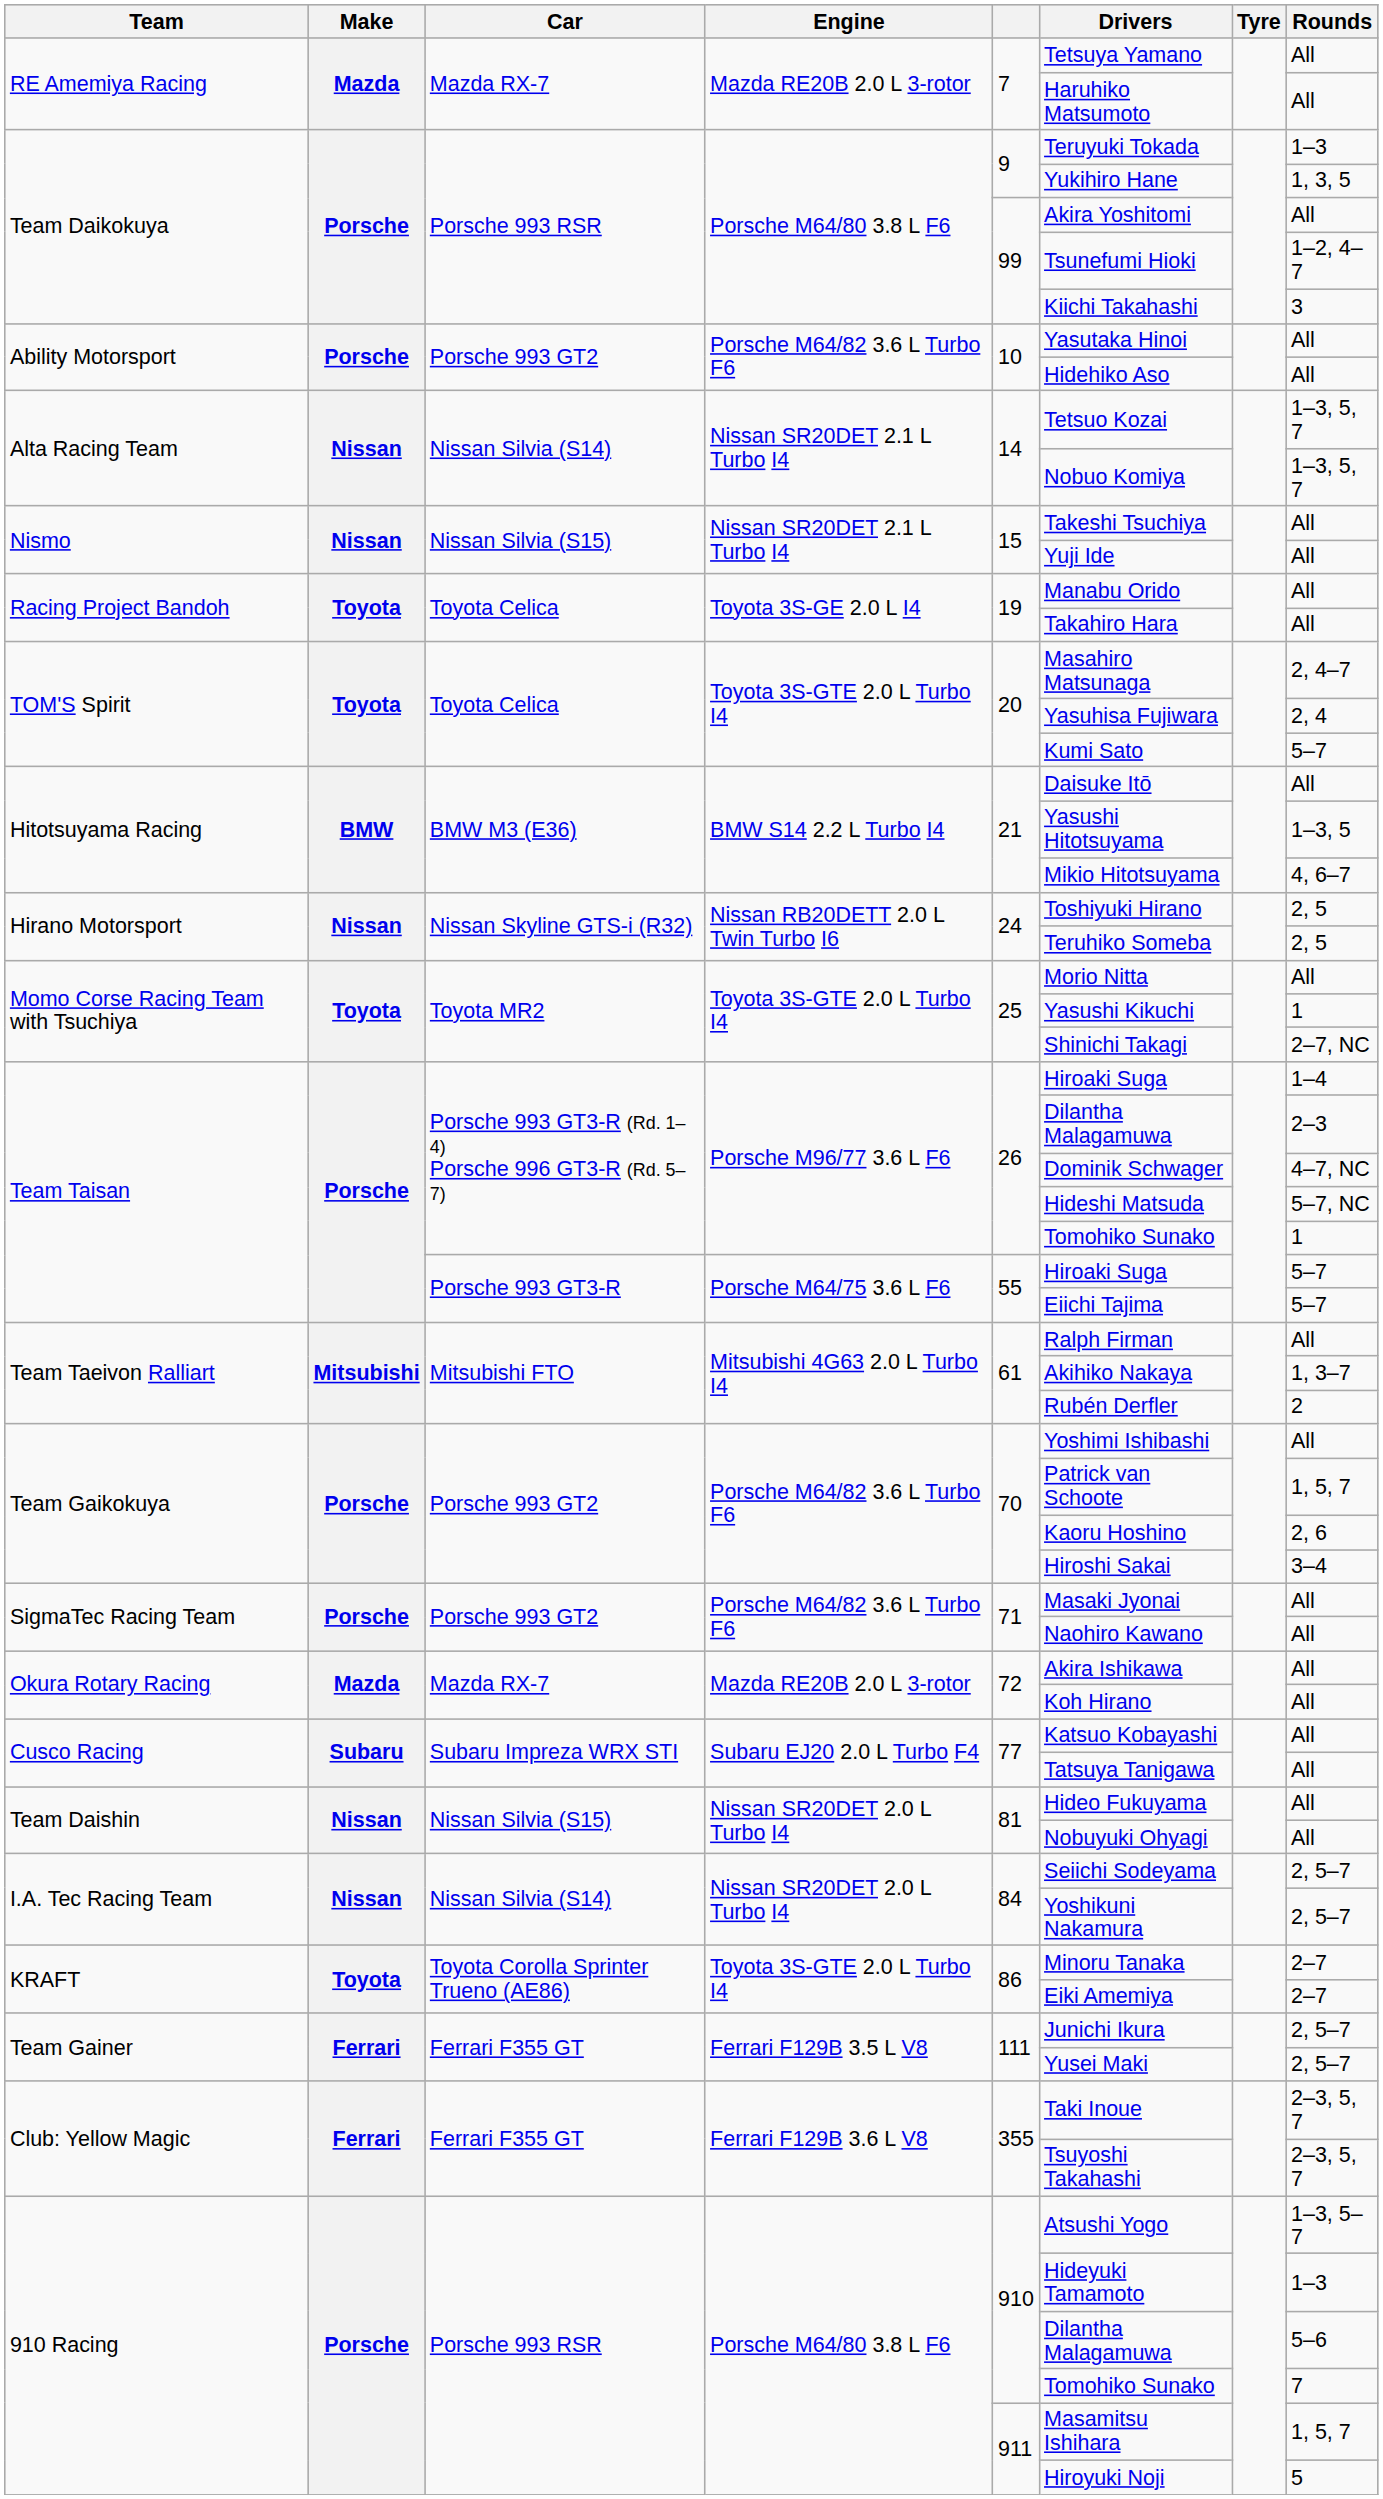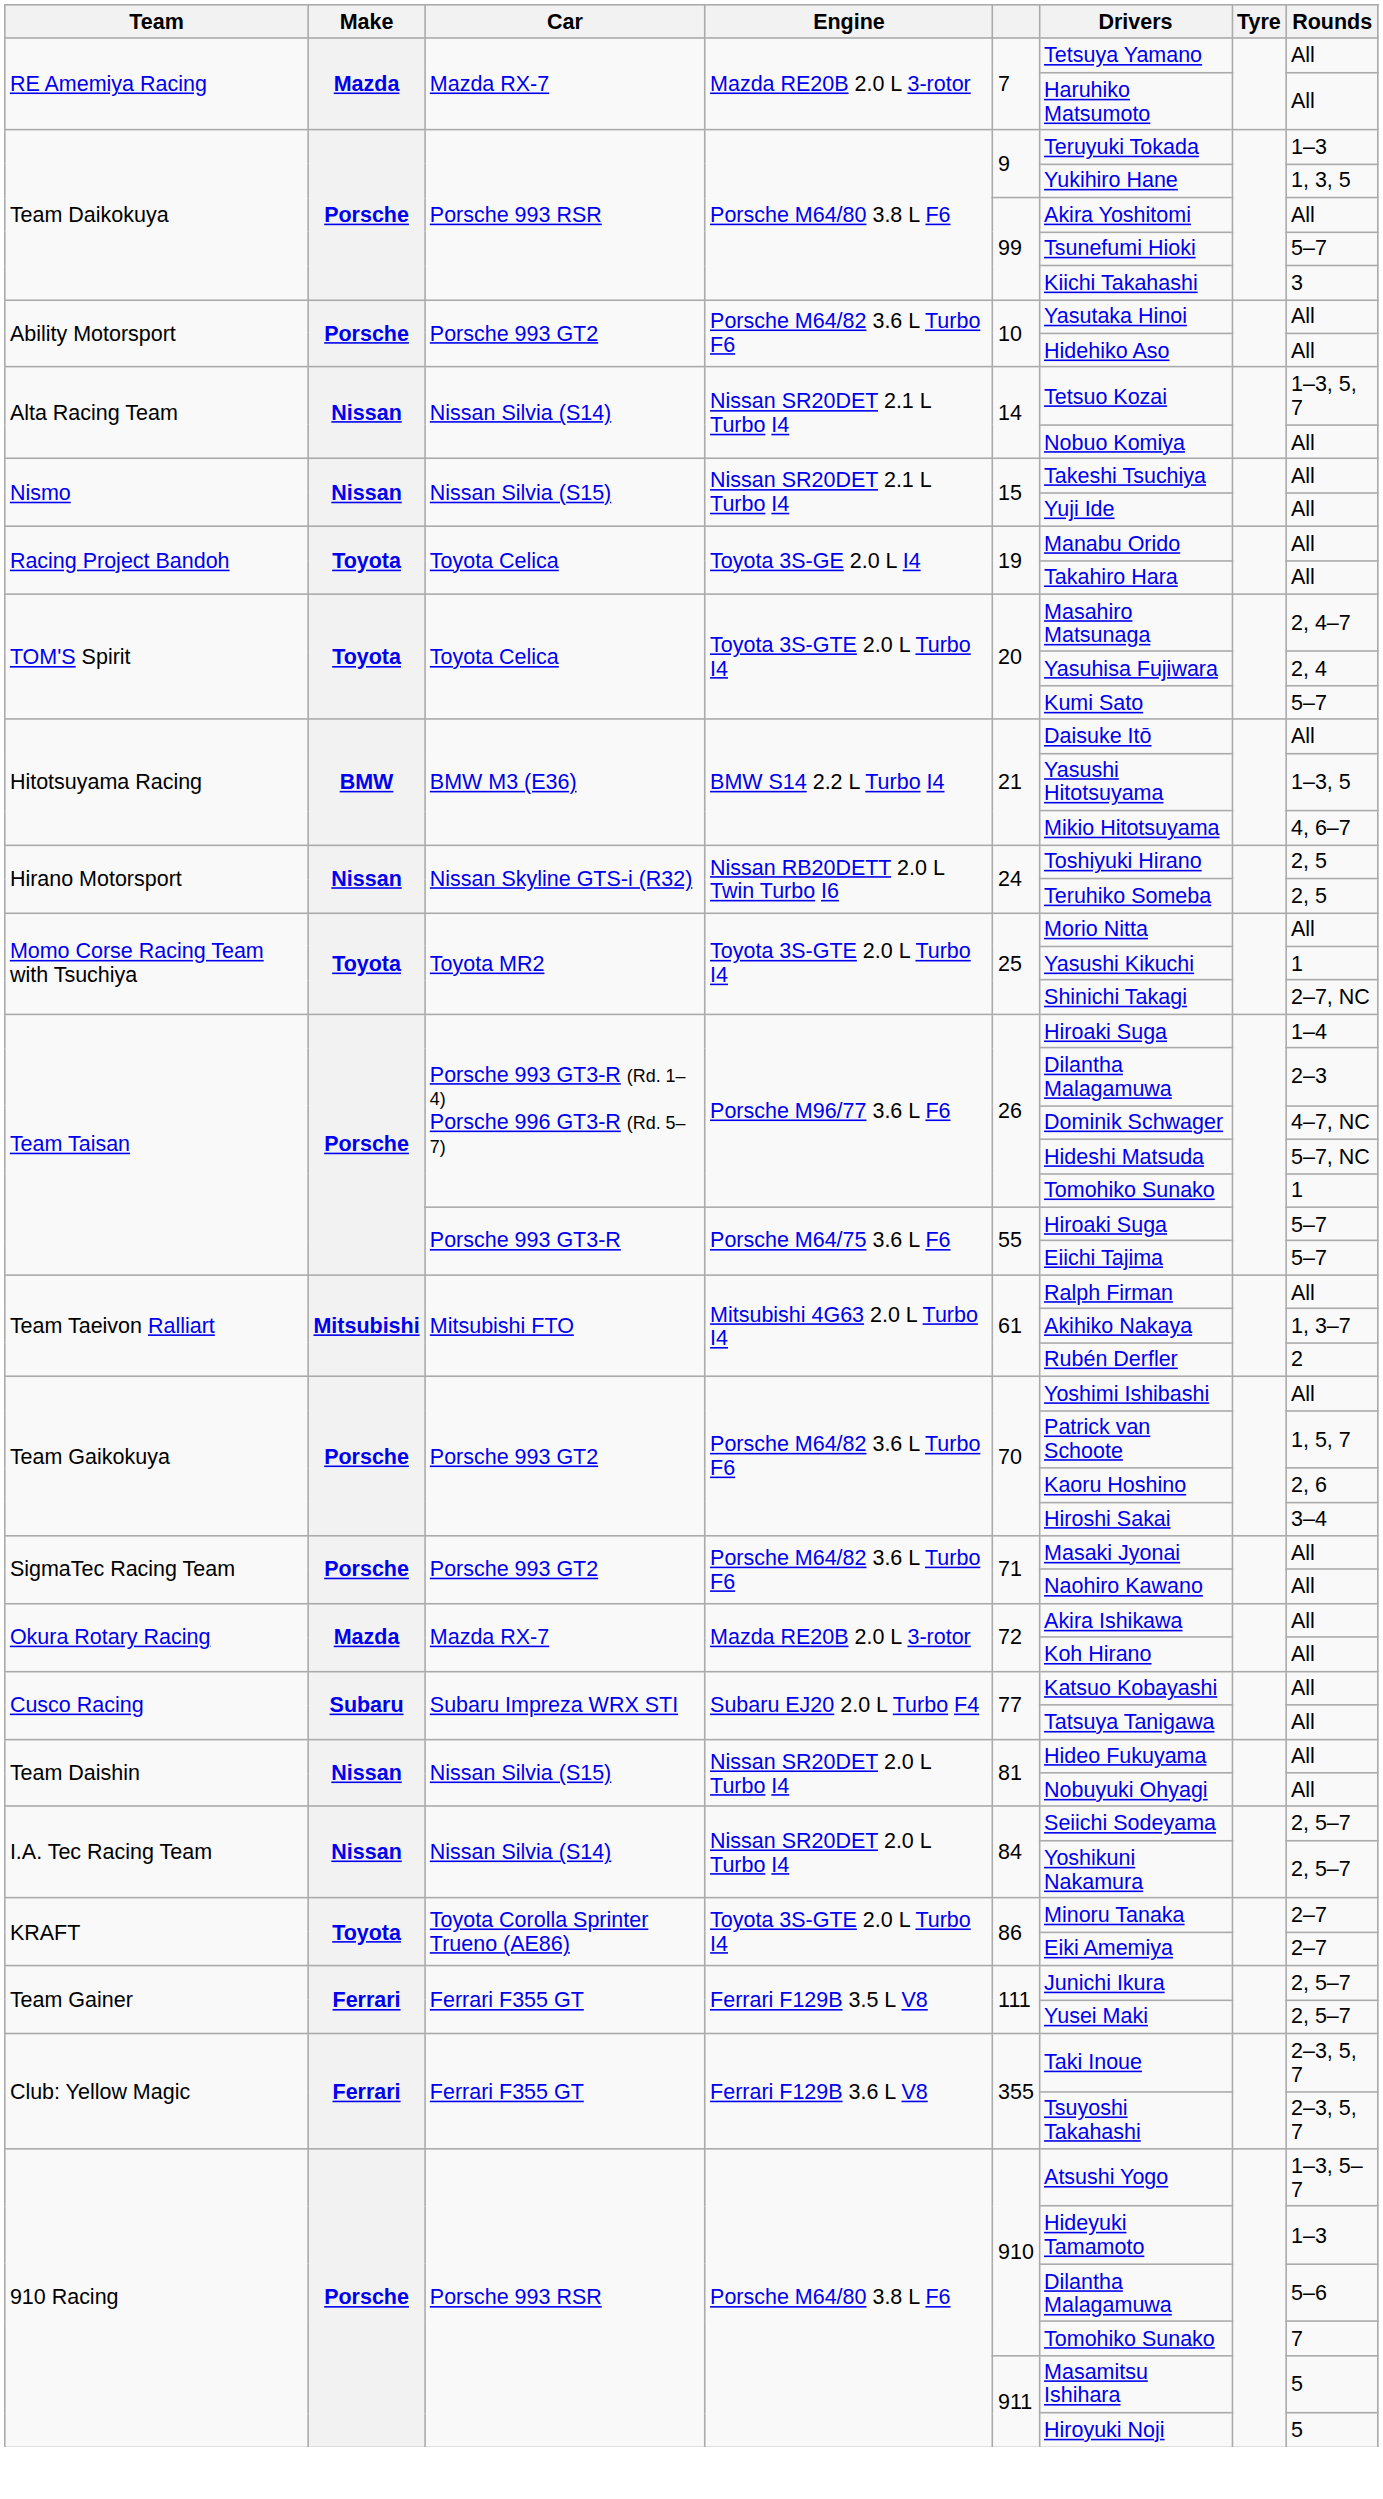(1327, 260) 1–2, 4–7 -> (1309, 248) 5–7
(1324, 477) 1–3, 5, 7 -> (1303, 441) All
(1321, 2431) 1, 5, 7 -> (1297, 2384) 5
